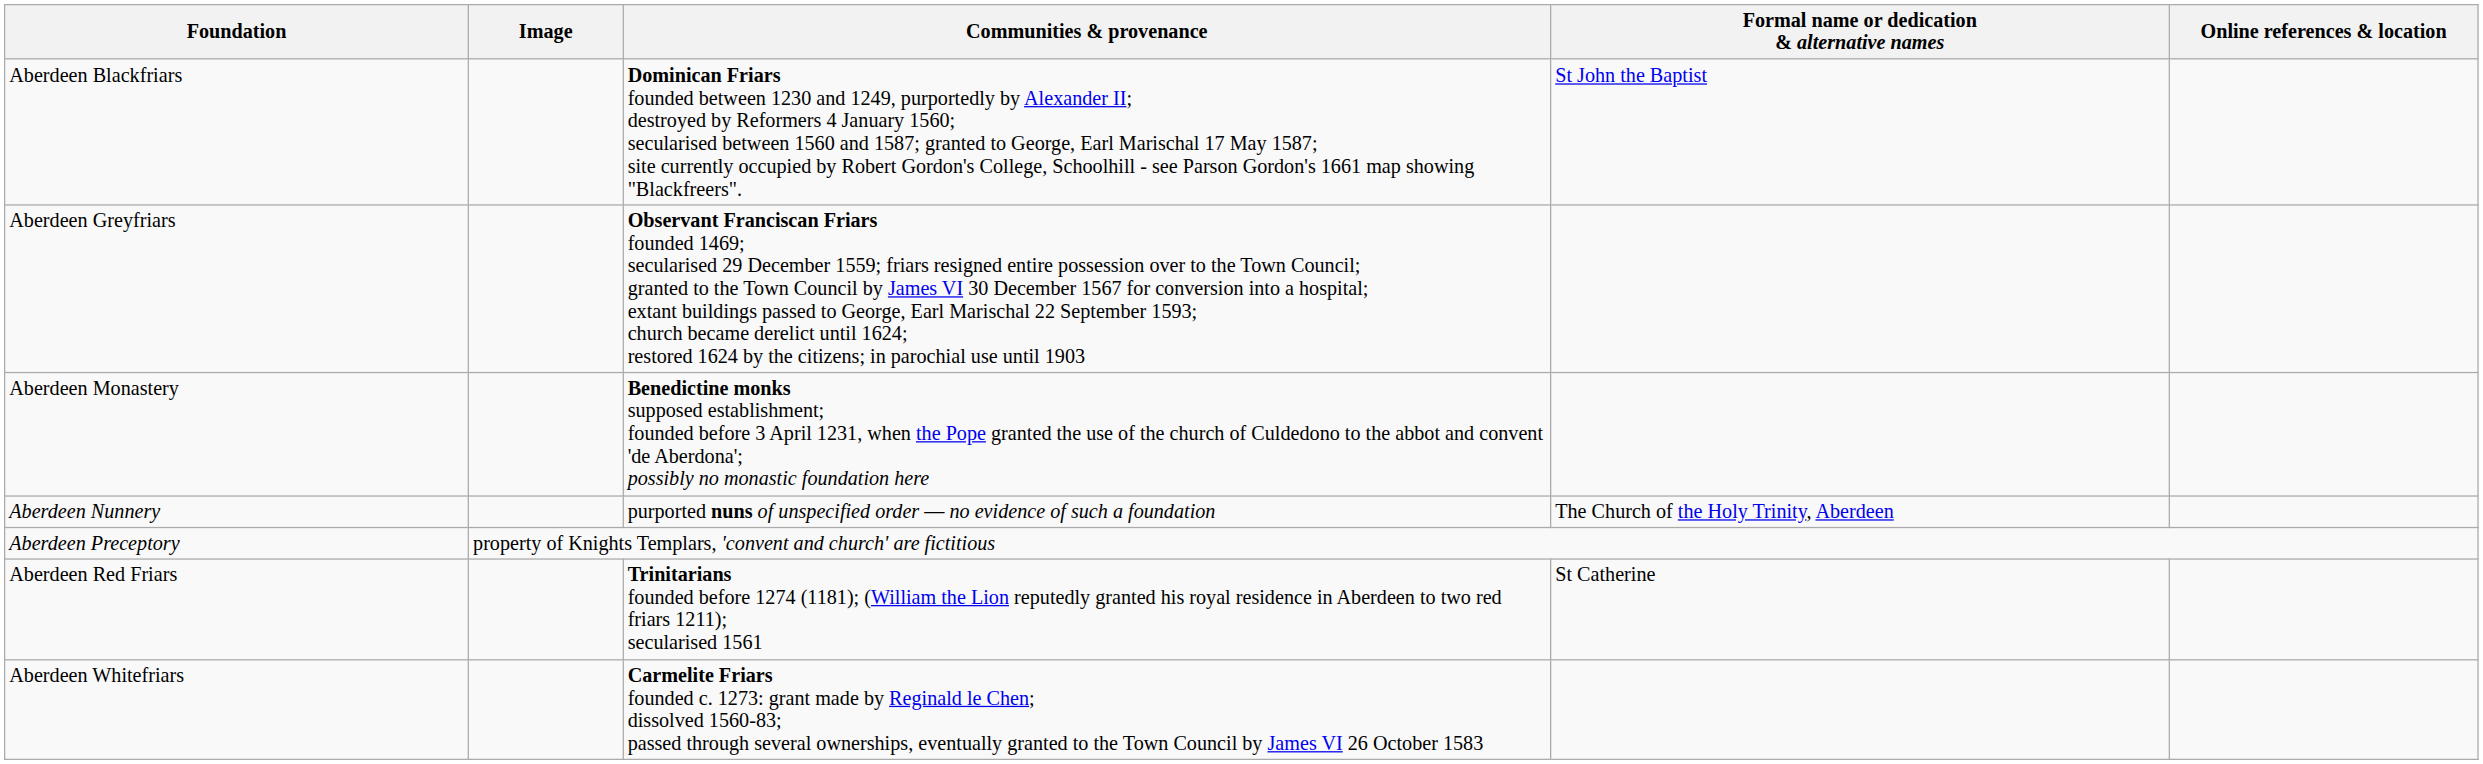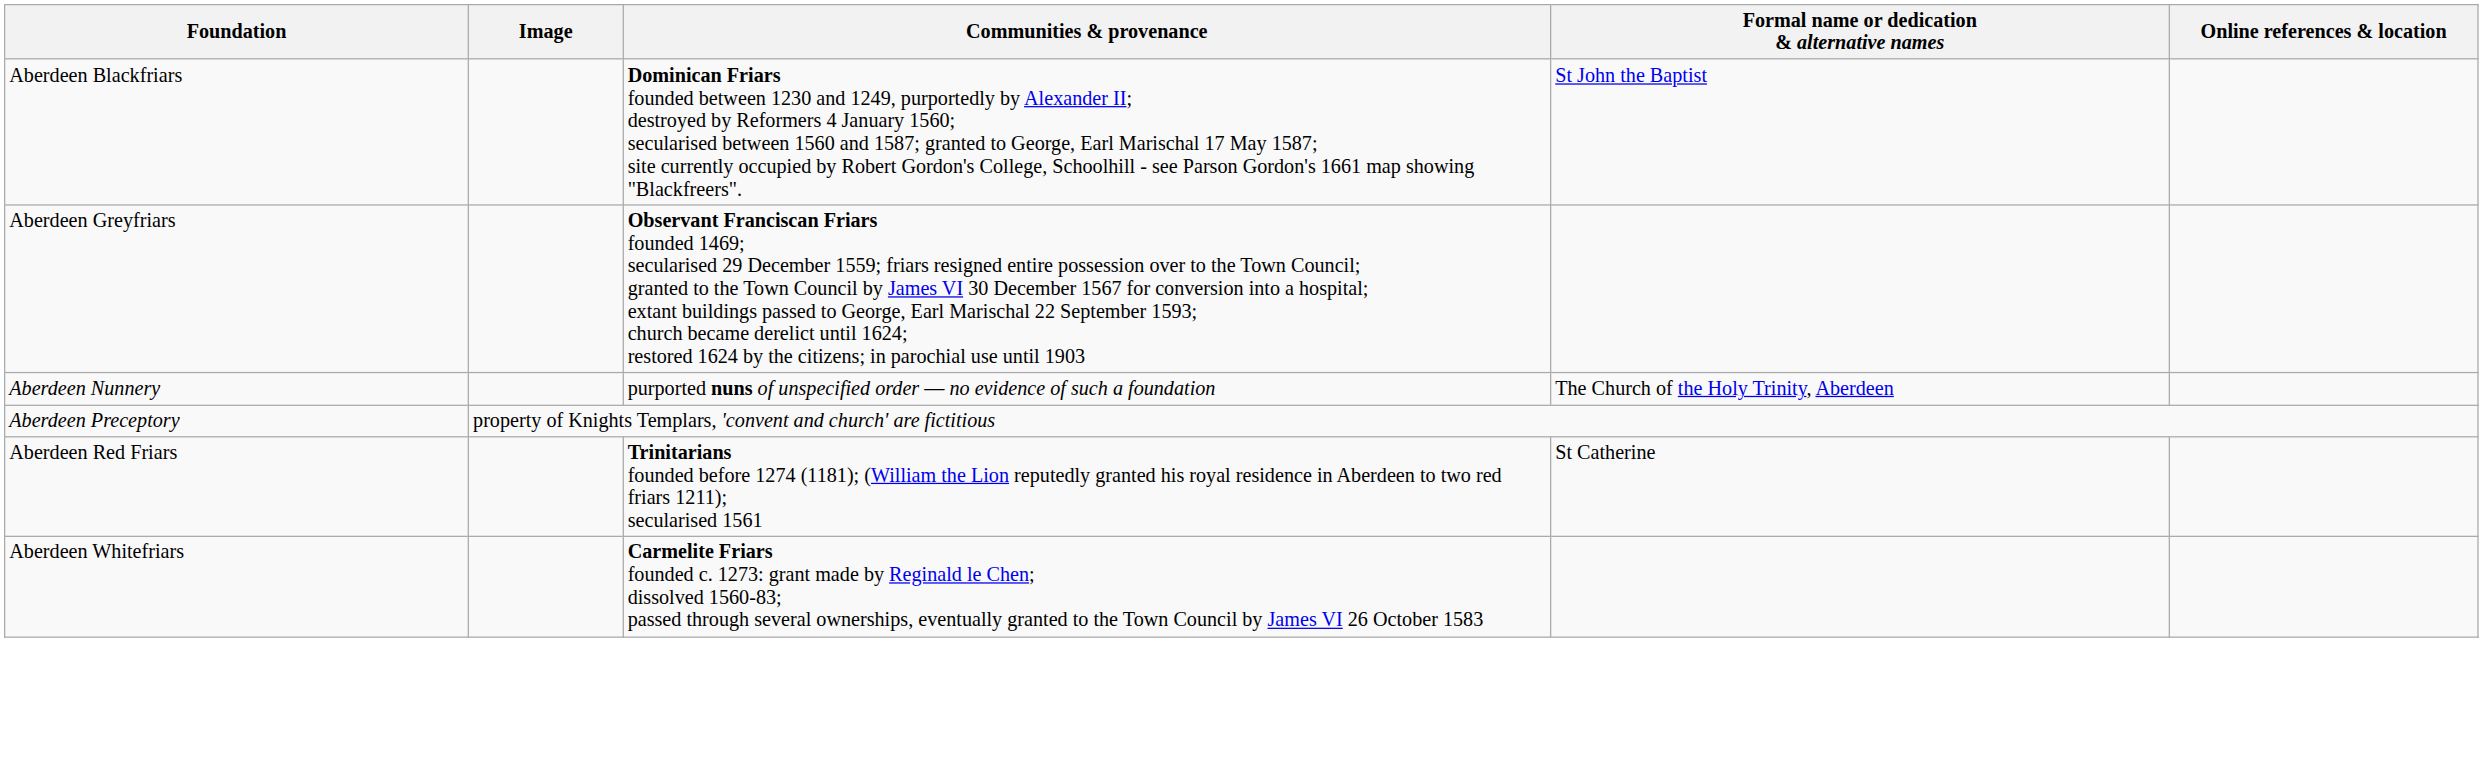- row: (94, 388)
